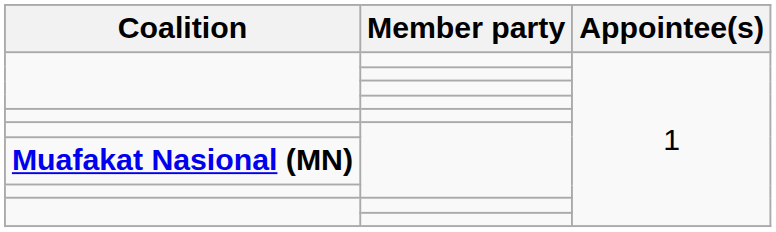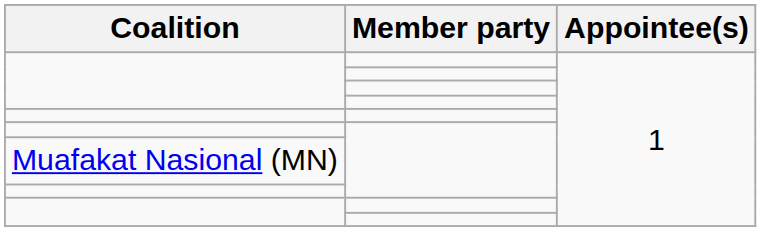(182, 160) bold -> (175, 160) normal
